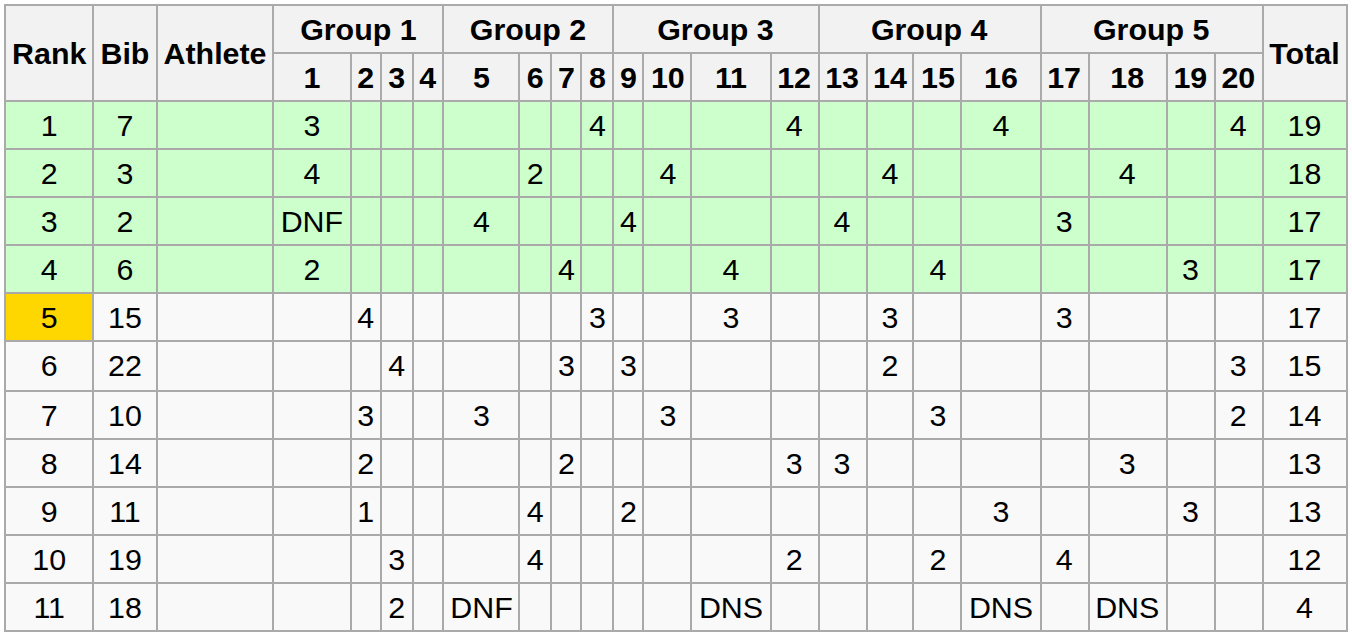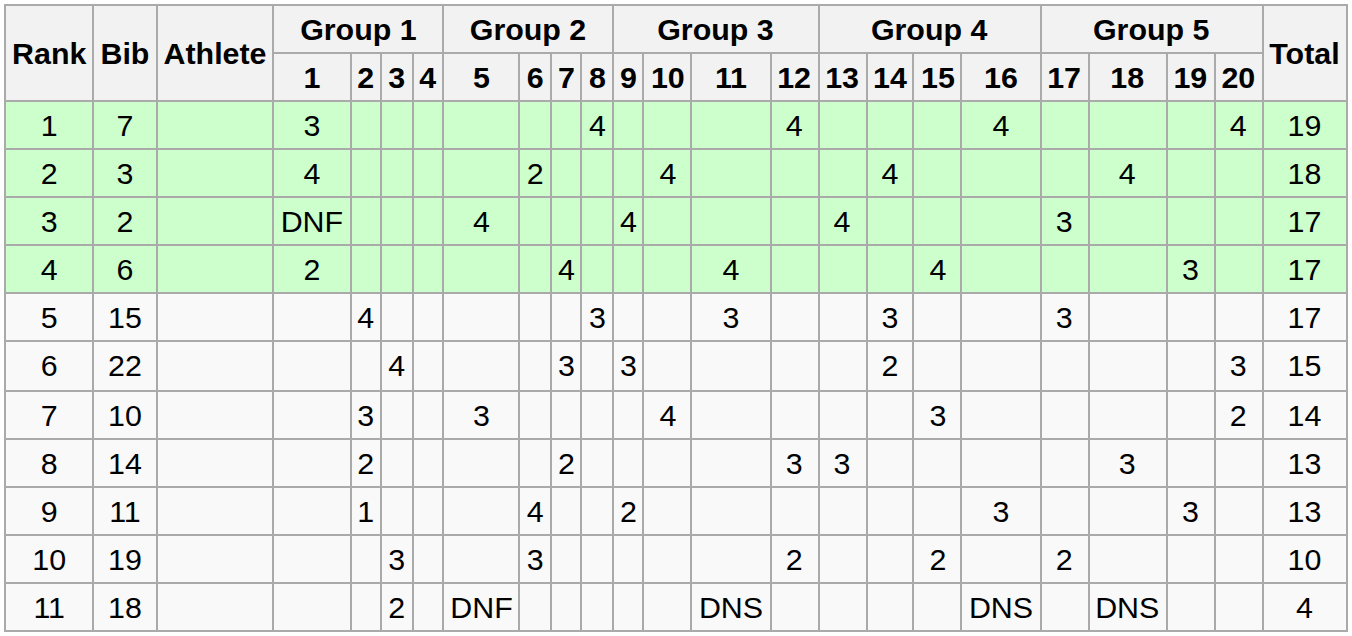(49, 318) gold background -> (49, 318) no background
(668, 414) 3 -> (668, 414) 4
(535, 559) 4 -> (535, 559) 3
(1064, 559) 4 -> (1064, 559) 2
(1304, 559) 12 -> (1304, 559) 10
